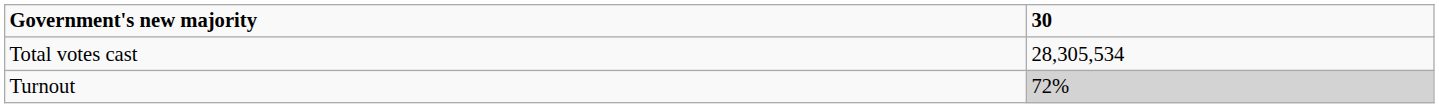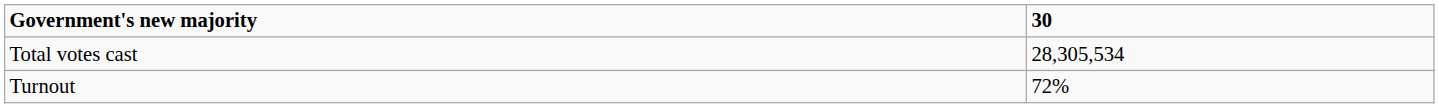(1050, 86) lightgrey background -> (1050, 86) no background
